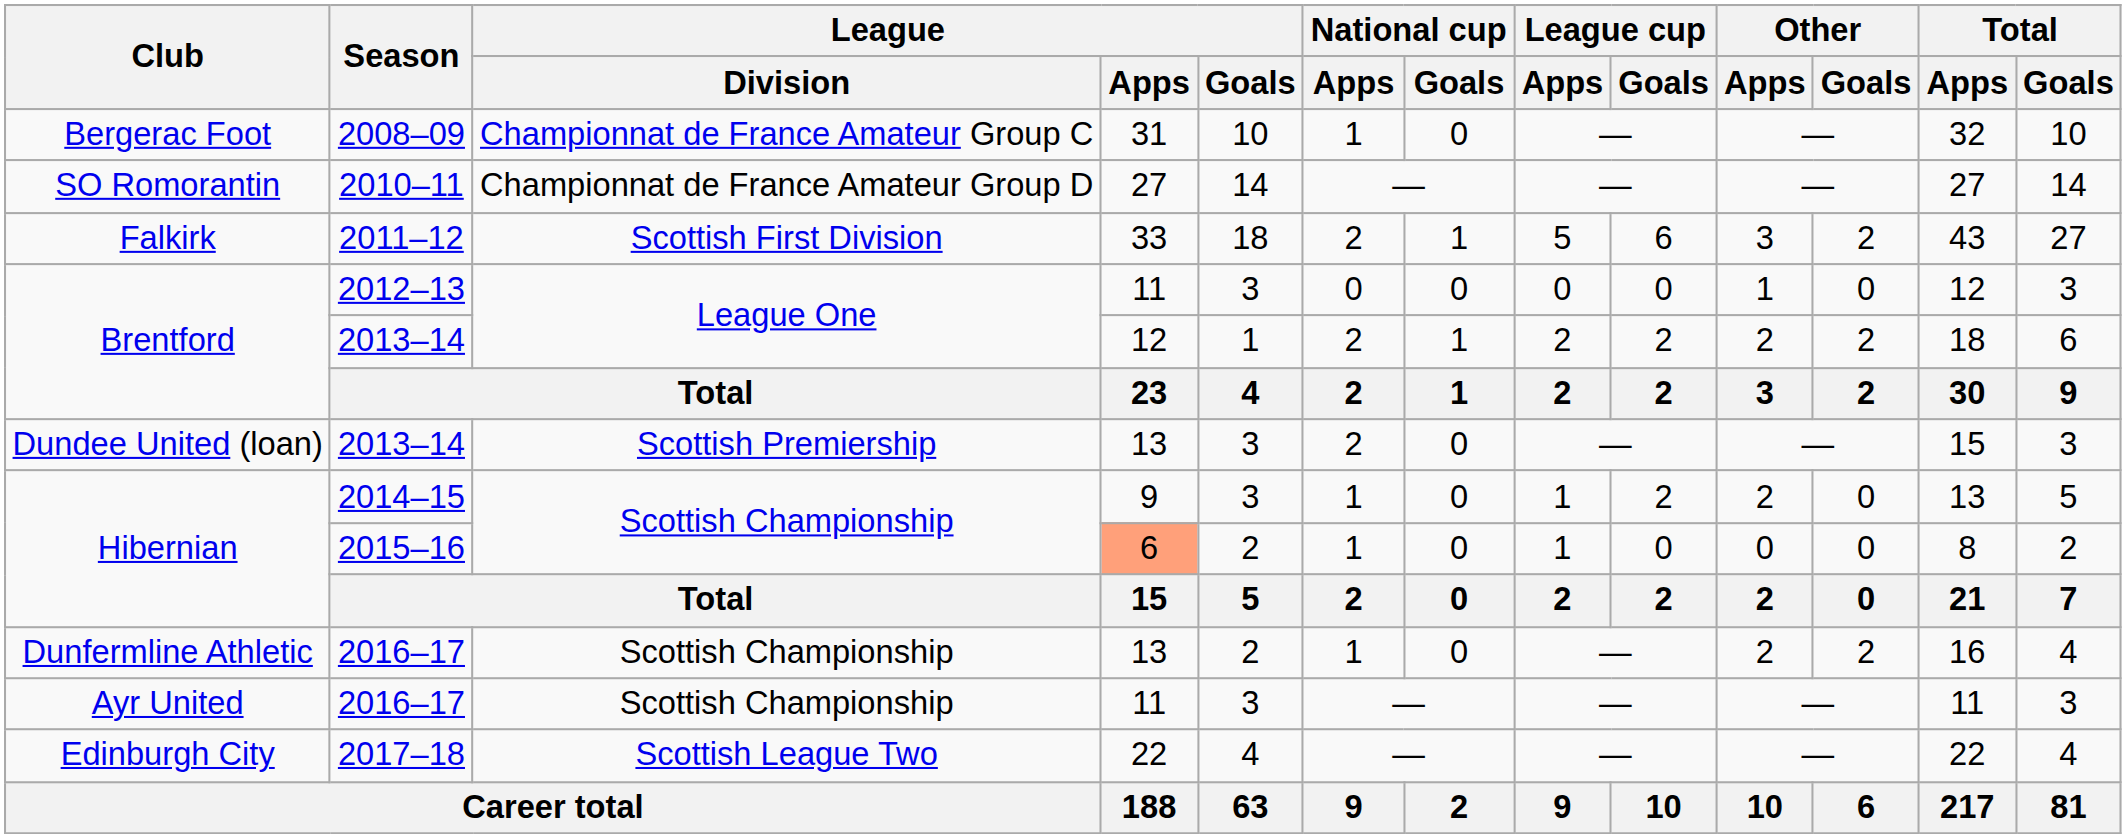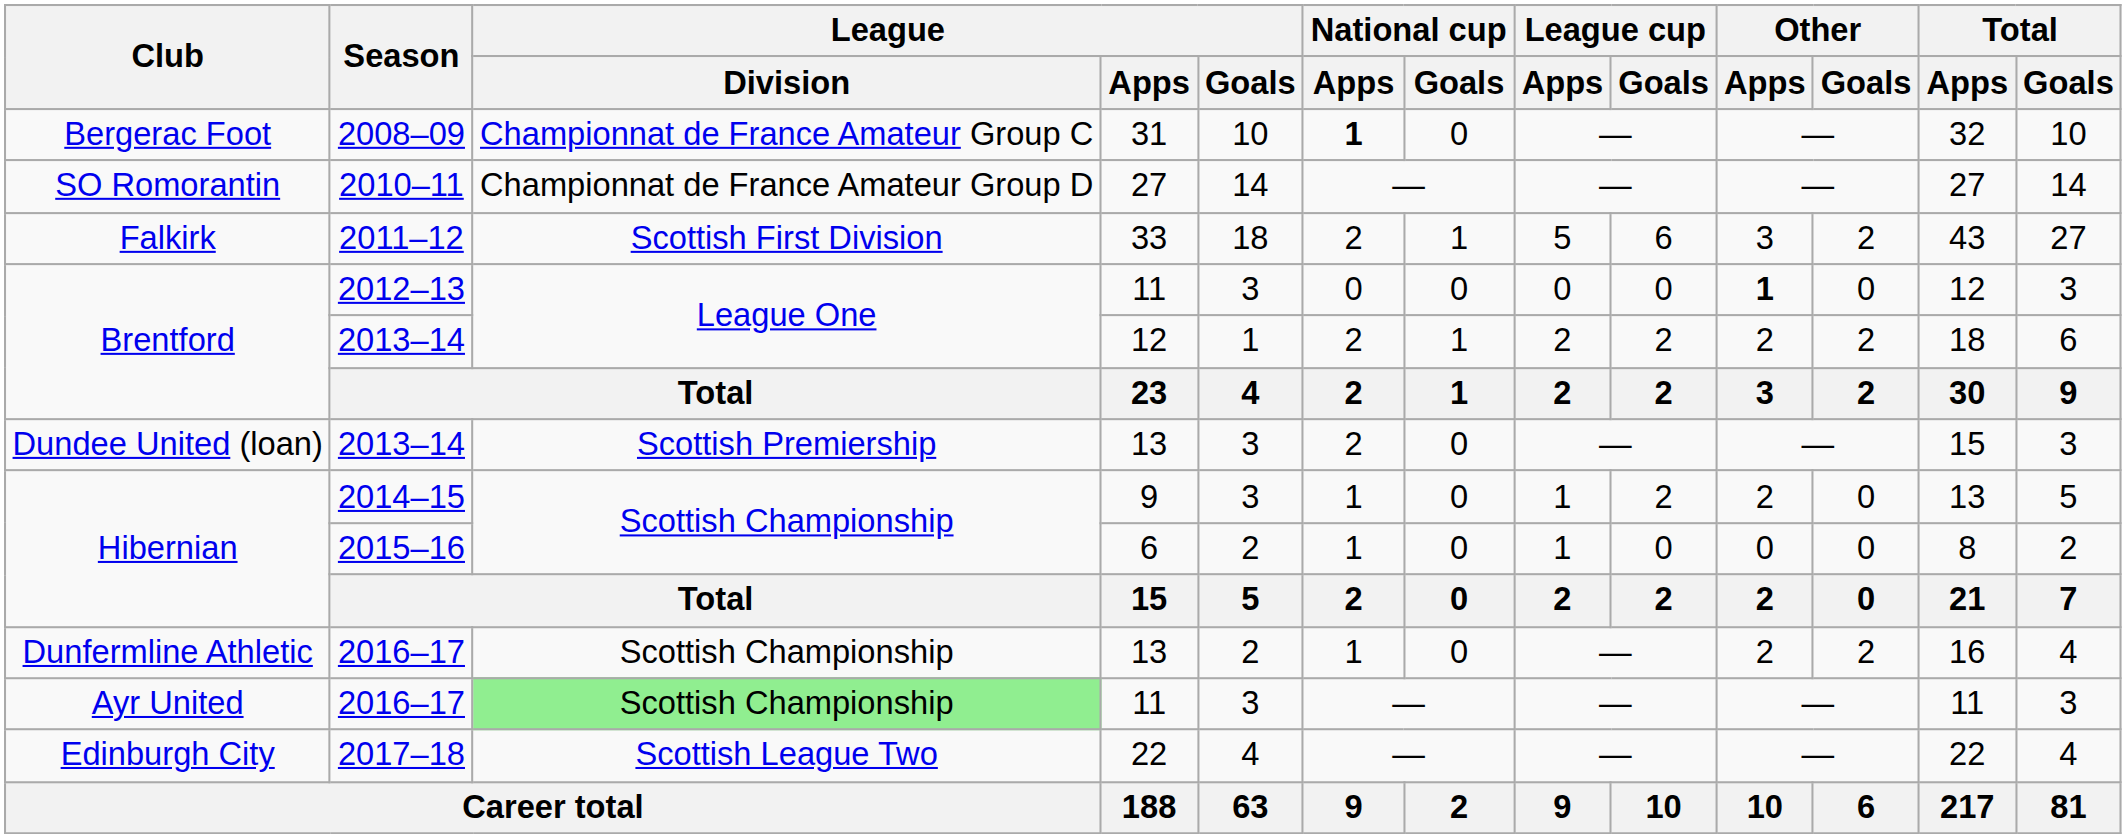(1354, 133) normal -> (1354, 133) bold
(1765, 289) normal -> (1765, 289) bold
(1149, 548) lightsalmon background -> (1149, 548) no background
(787, 703) no background -> (787, 703) lightgreen background
